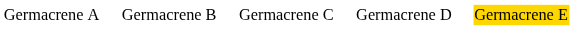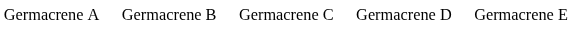(521, 15) gold background -> (521, 15) no background
